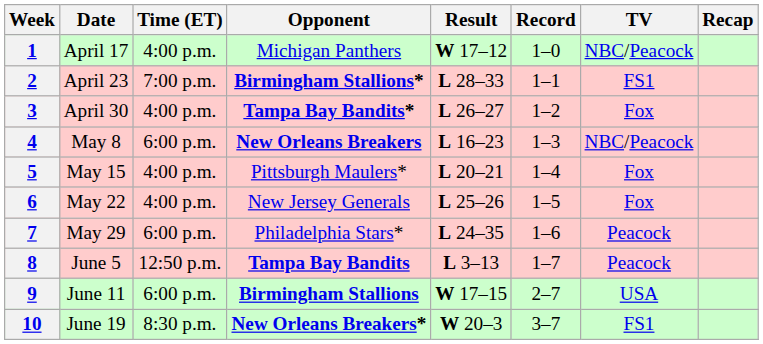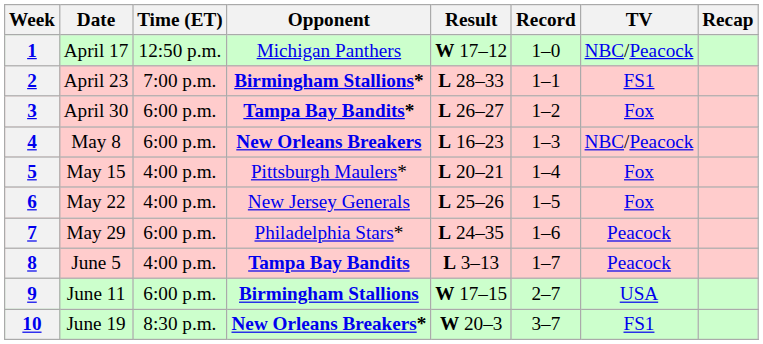(180, 50) 4:00 p.m. -> (180, 50) 12:50 p.m.
(180, 111) 4:00 p.m. -> (180, 111) 6:00 p.m.
(180, 263) 12:50 p.m. -> (180, 263) 4:00 p.m.
